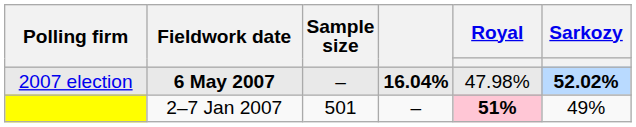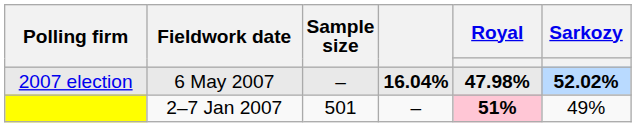(224, 81) bold -> (224, 81) normal
(497, 81) normal -> (497, 81) bold
